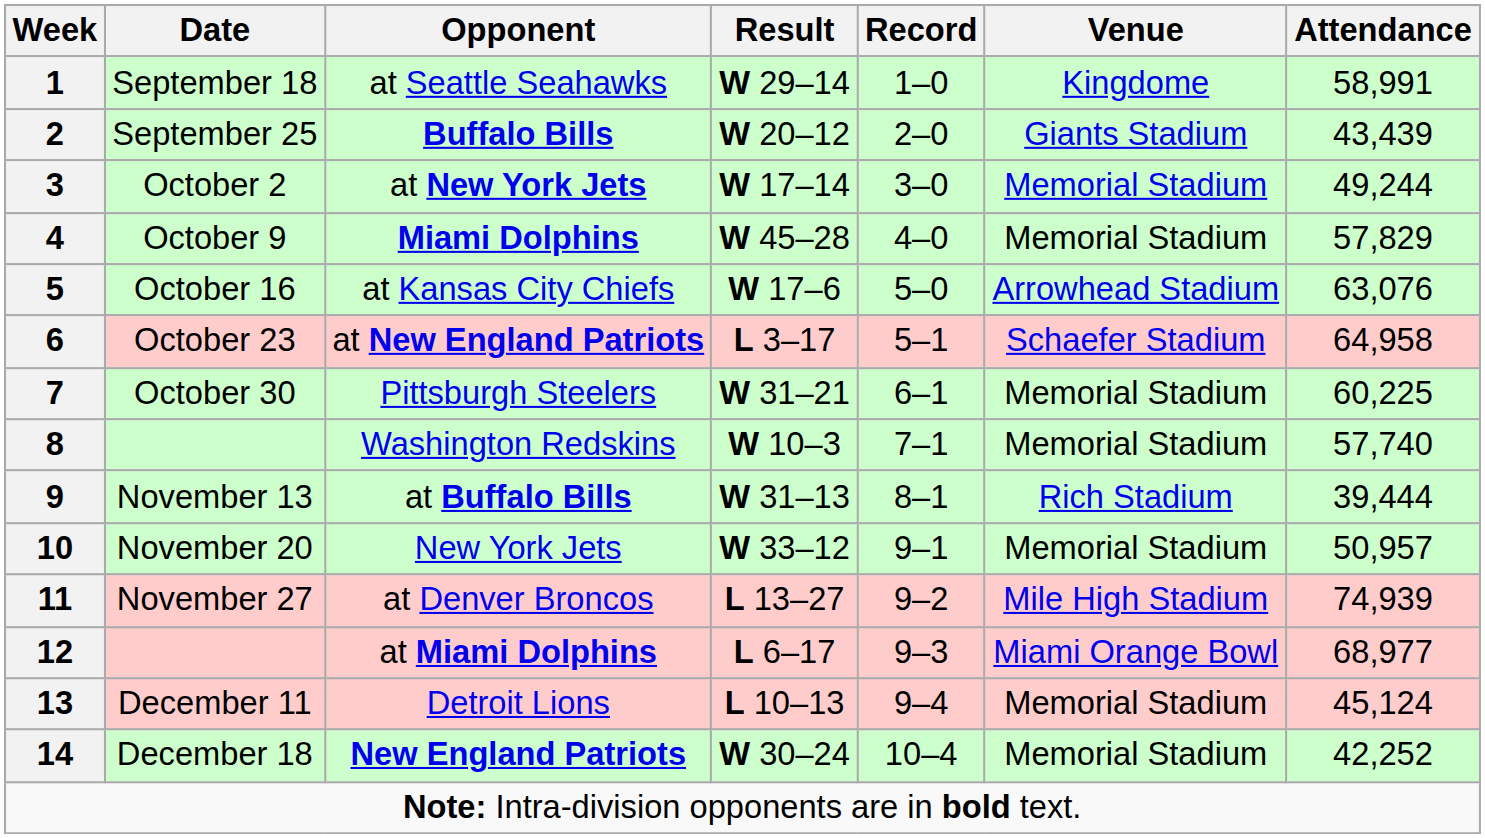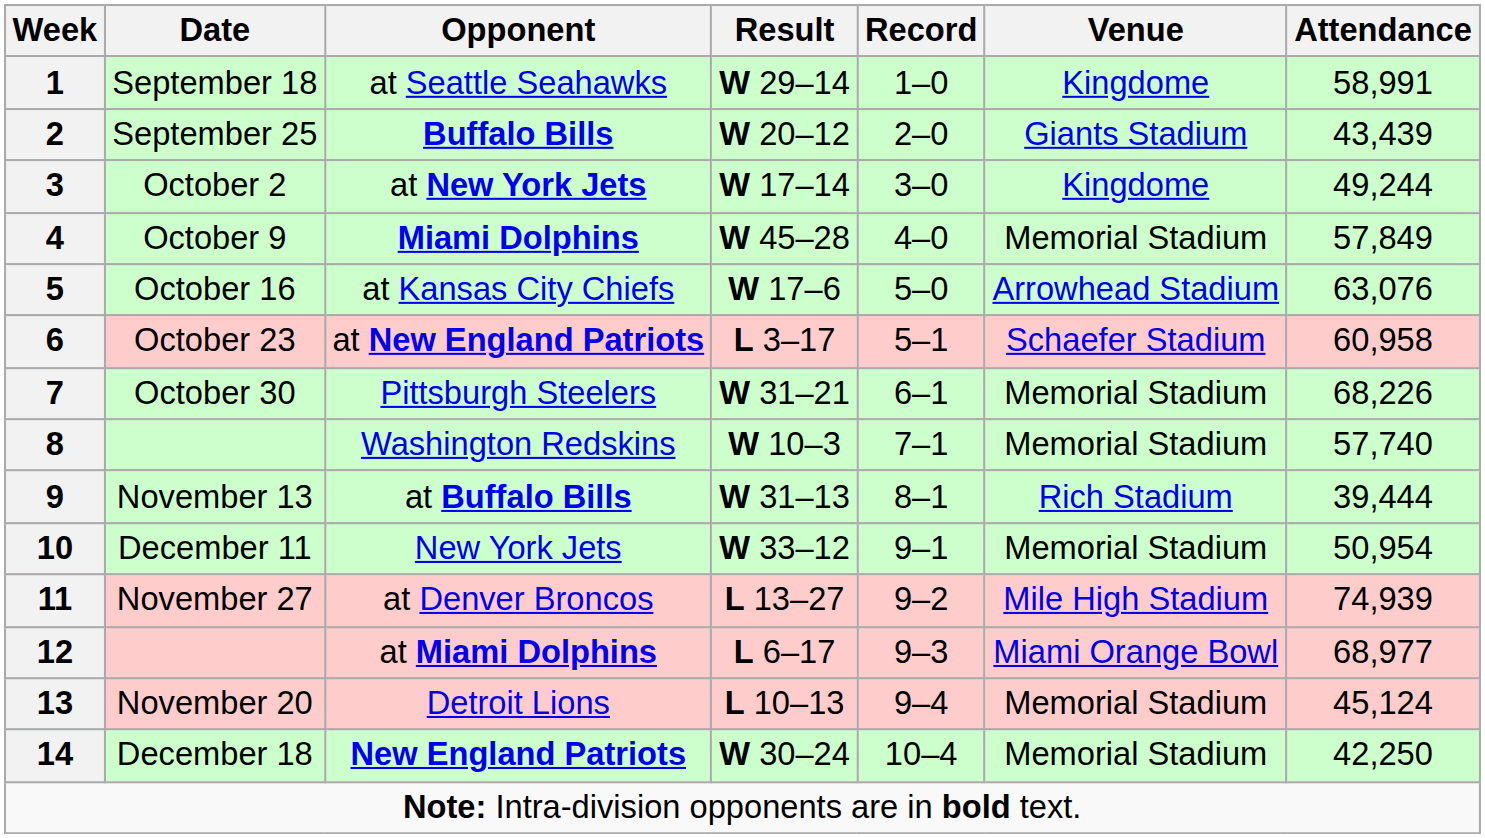(1136, 185) Memorial Stadium -> (1136, 185) Kingdome
(1383, 237) 57,829 -> (1383, 237) 57,849
(1383, 340) 64,958 -> (1383, 340) 60,958
(1383, 392) 60,225 -> (1383, 392) 68,226
(215, 548) November 20 -> (215, 548) December 11
(1383, 548) 50,957 -> (1383, 548) 50,954
(215, 703) December 11 -> (215, 703) November 20
(1383, 755) 42,252 -> (1383, 755) 42,250
